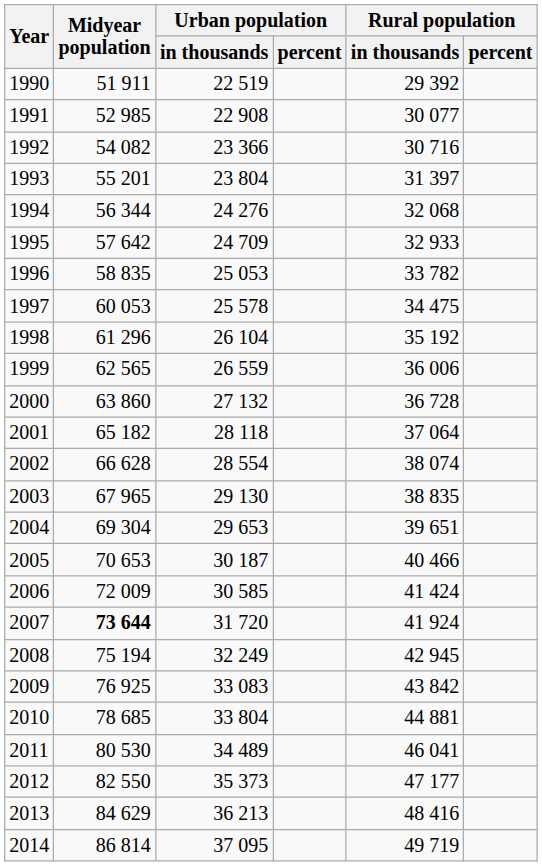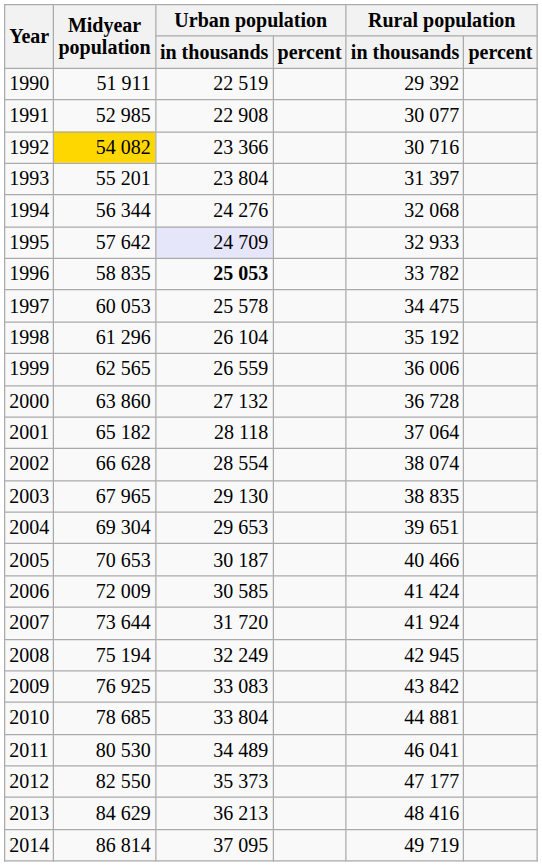(123, 147) no background -> (123, 147) gold background
(241, 242) no background -> (241, 242) lavender background
(241, 274) normal -> (241, 274) bold
(123, 623) bold -> (123, 623) normal
